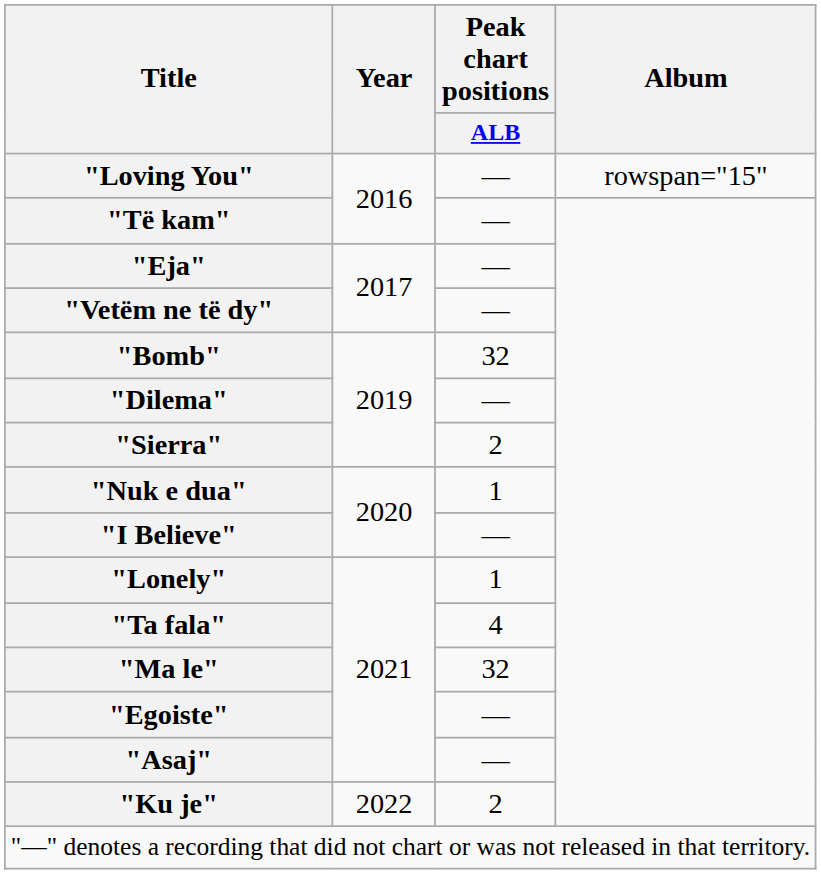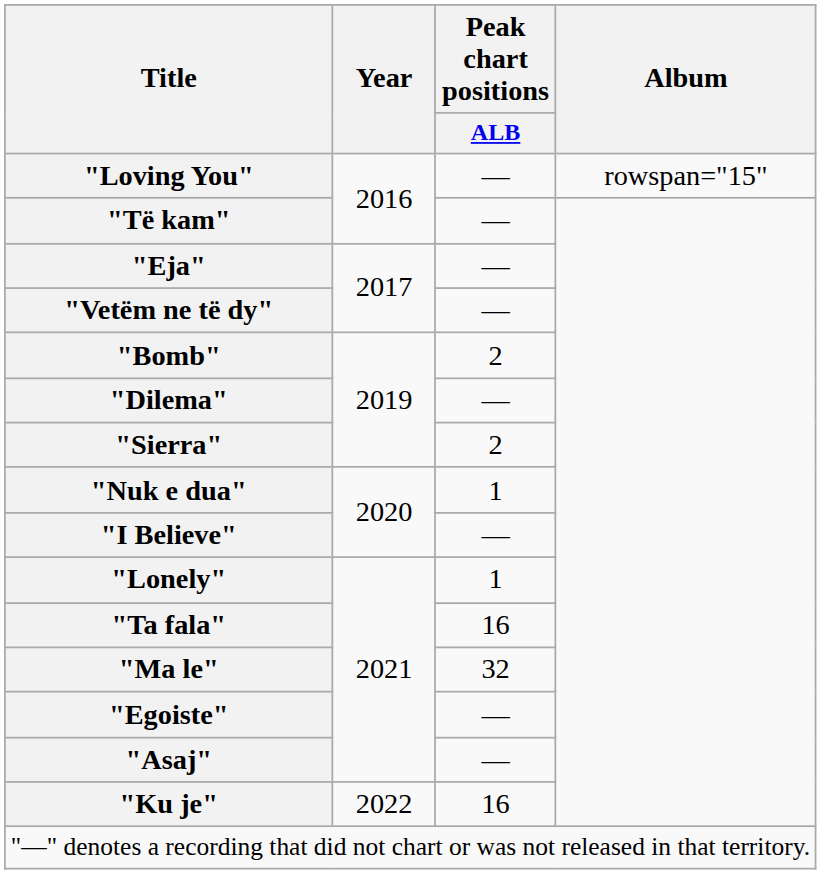(496, 354) 32 -> (496, 354) 2
(496, 624) 4 -> (496, 624) 16
(496, 804) 2 -> (496, 804) 16
